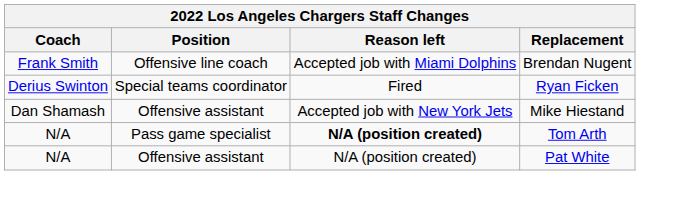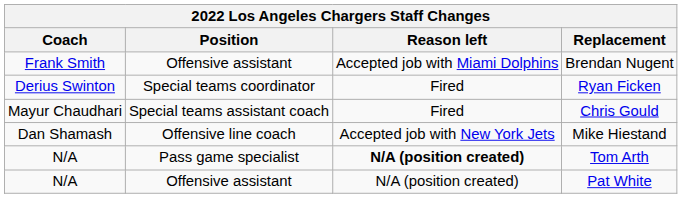(201, 63) Offensive line coach -> (229, 63) Offensive assistant
+ row: (619, 110)
(201, 110) Offensive assistant -> (229, 134) Offensive line coach
